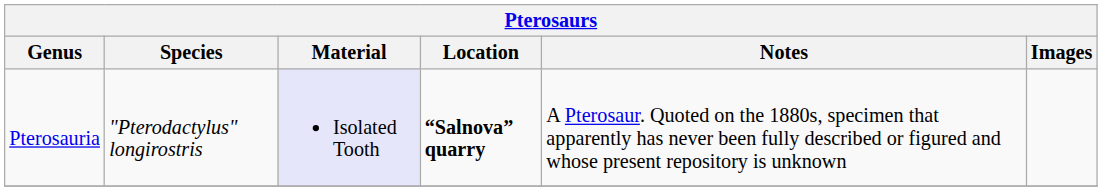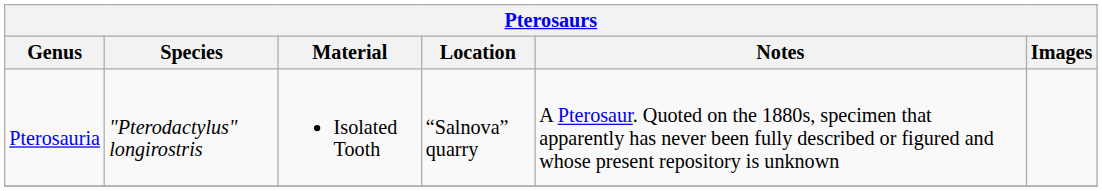(349, 139) lavender background -> (350, 139) no background
(469, 138) bold -> (467, 138) normal
